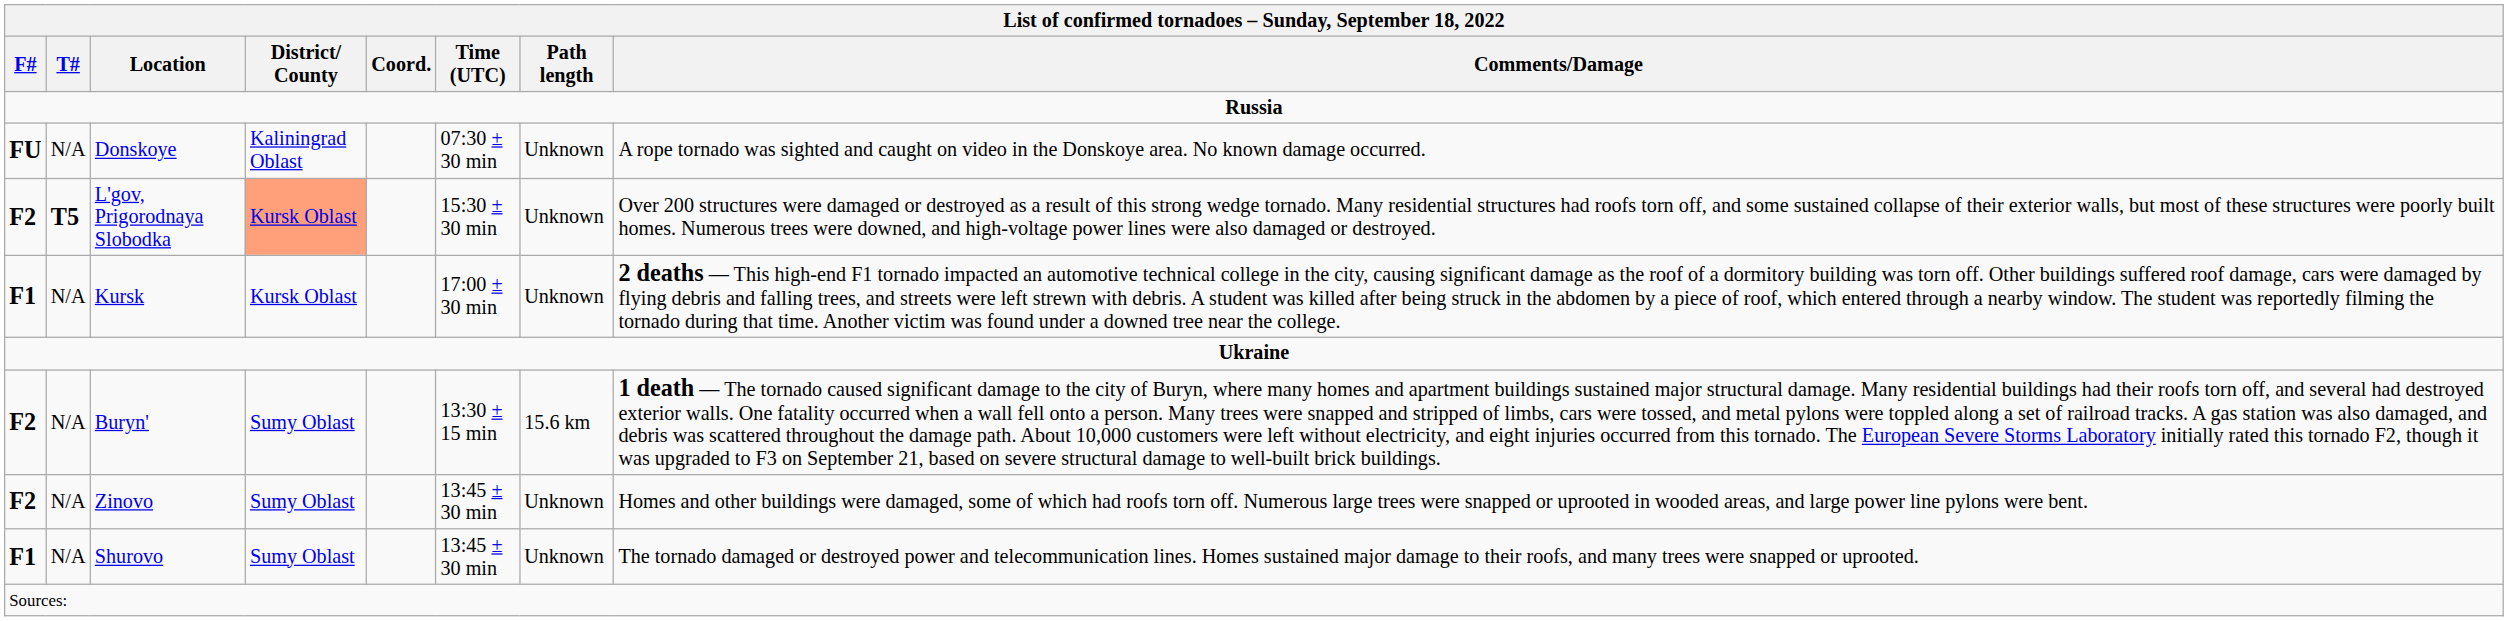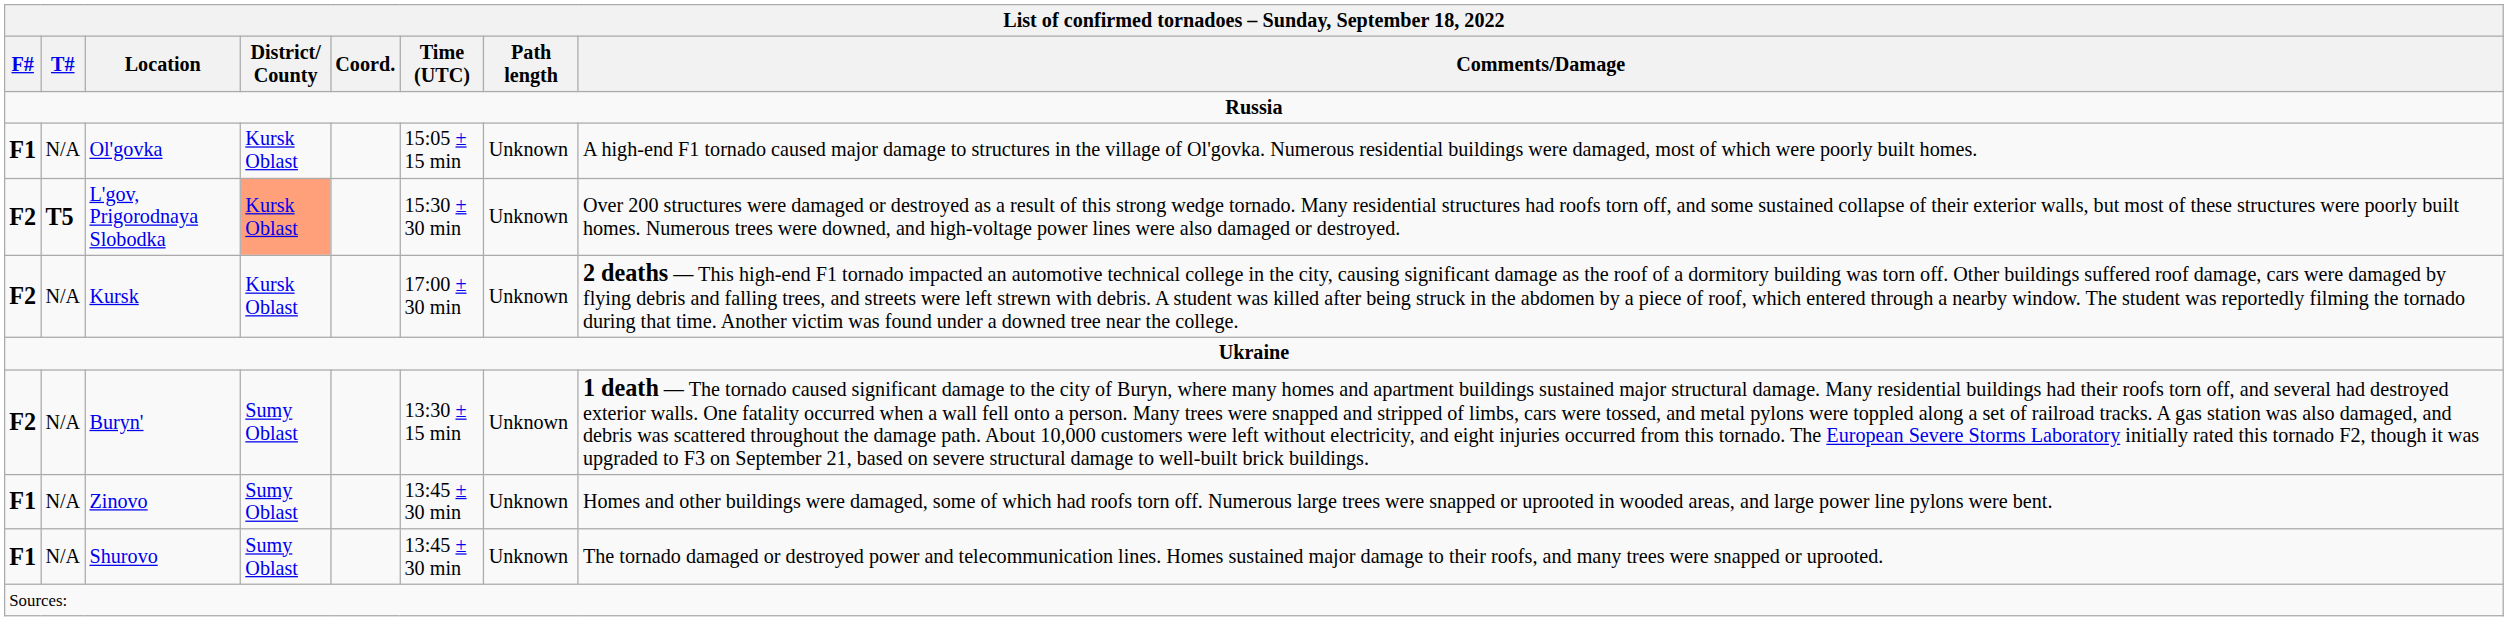- row: (136, 150)
+ row: (126, 150)
(23, 296) F1 -> (23, 296) F2
(557, 421) 15.6 km -> (528, 421) Unknown
(23, 501) F2 -> (23, 501) F1
